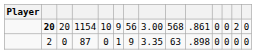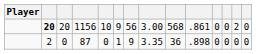(85, 27) 1154 -> (85, 27) 1156
(175, 41) 63 -> (175, 41) 36
